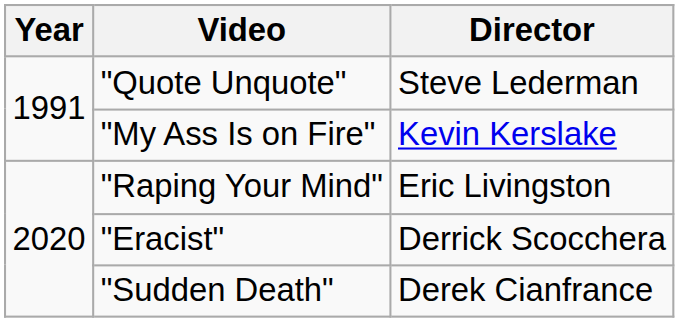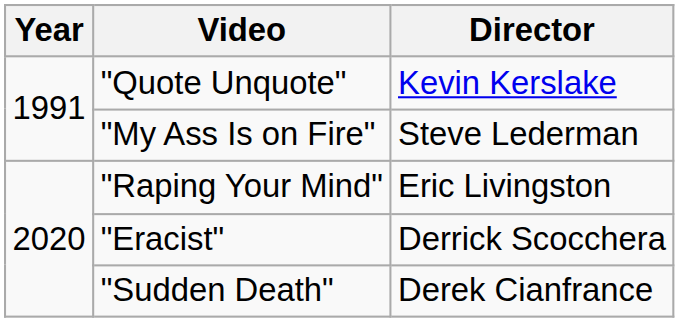(518, 82) Steve Lederman -> (507, 82) Kevin Kerslake
(507, 134) Kevin Kerslake -> (518, 134) Steve Lederman
